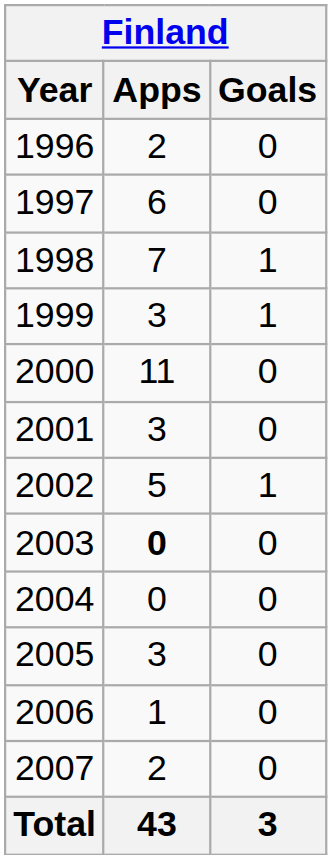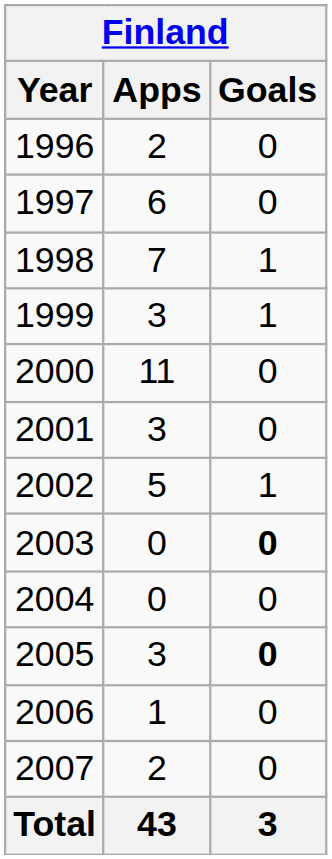(157, 542) bold -> (157, 542) normal
(268, 542) normal -> (268, 542) bold
(268, 655) normal -> (268, 655) bold
